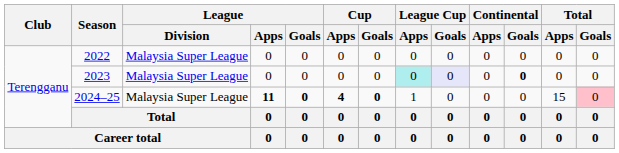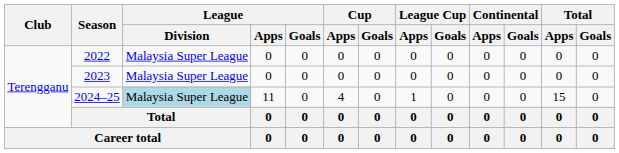(414, 76) paleturquoise background -> (414, 76) no background
(450, 76) lavender background -> (450, 76) no background
(523, 76) bold -> (523, 76) normal
(187, 96) no background -> (187, 96) lightblue background
(268, 96) bold -> (268, 96) normal
(305, 96) bold -> (305, 96) normal
(341, 96) bold -> (341, 96) normal
(377, 96) bold -> (377, 96) normal
(595, 96) pink background -> (595, 96) no background
